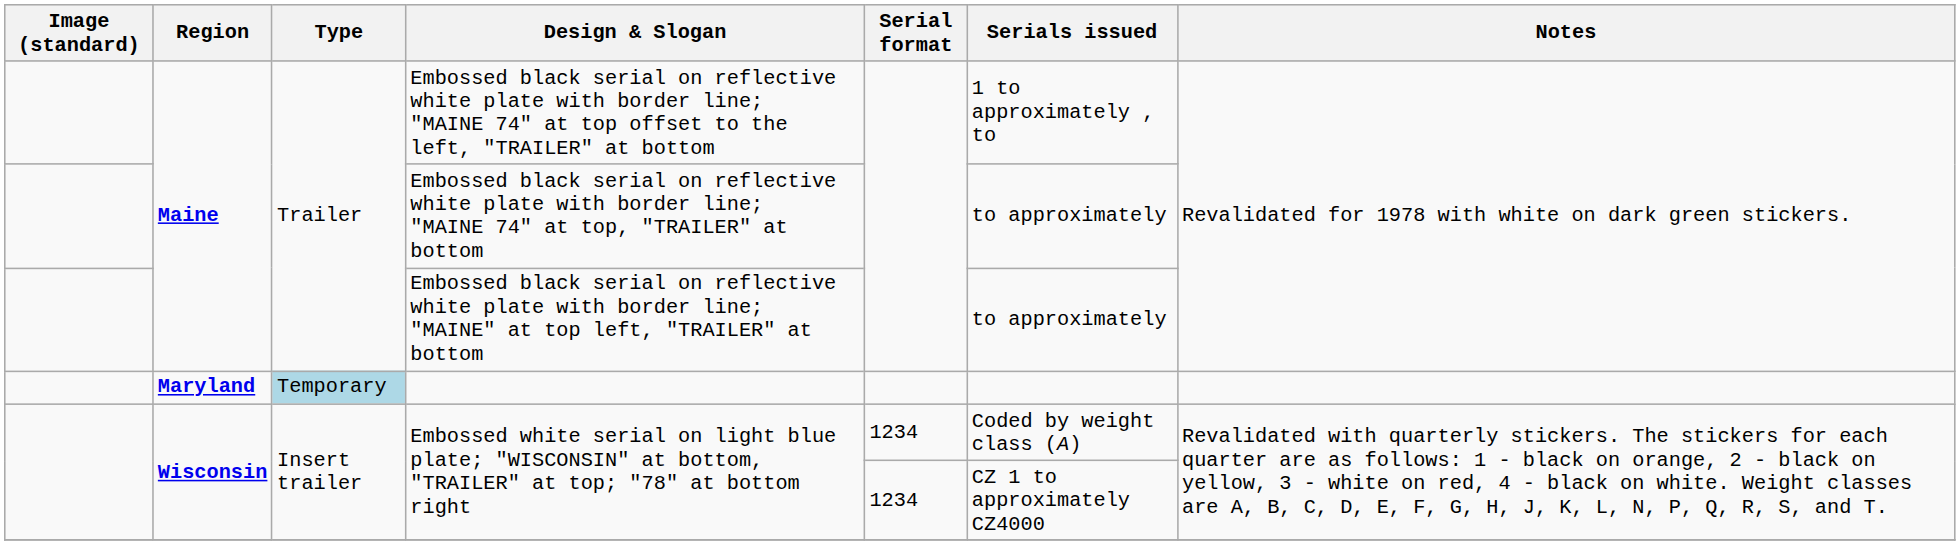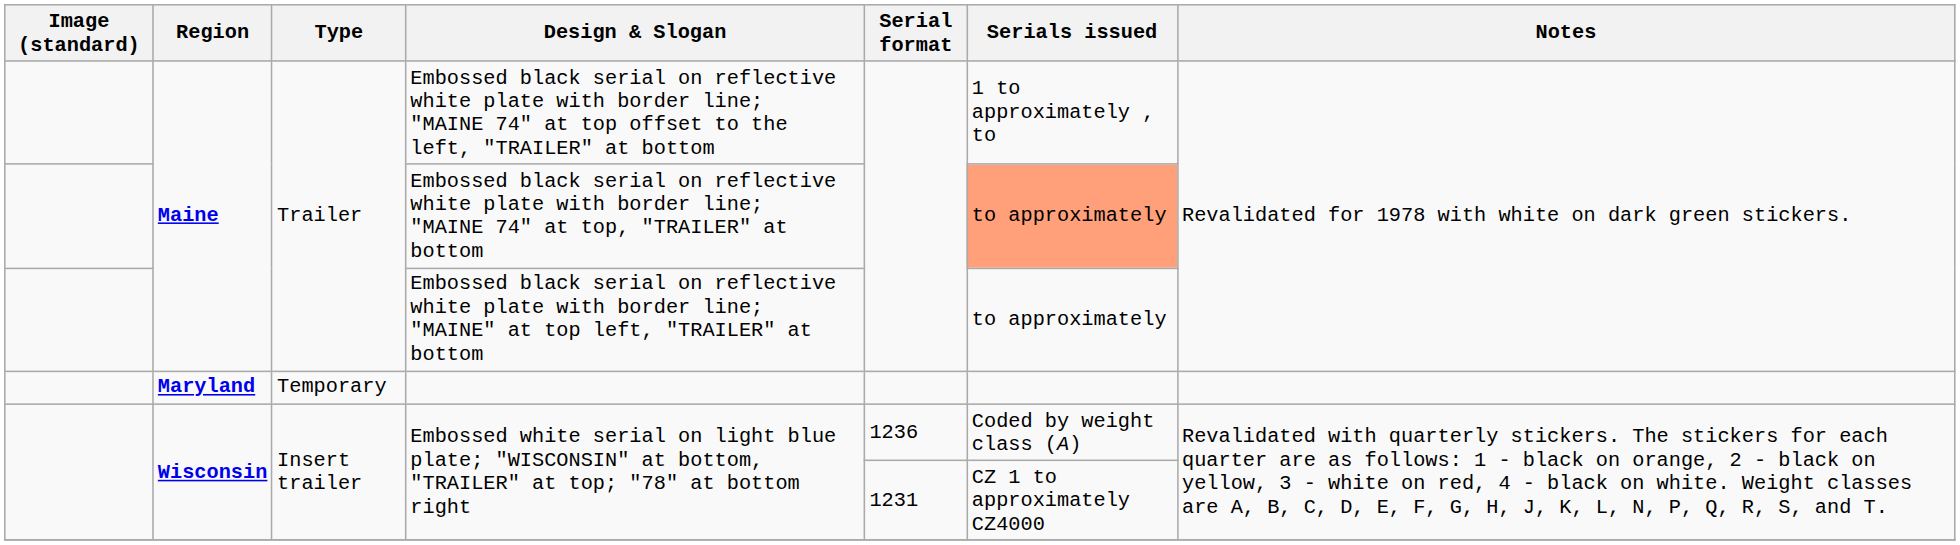(1069, 216) no background -> (1069, 216) lightsalmon background
(332, 388) lightblue background -> (332, 388) no background
(894, 432) 1234 -> (894, 432) 1236
(894, 500) 1234 -> (894, 500) 1231
